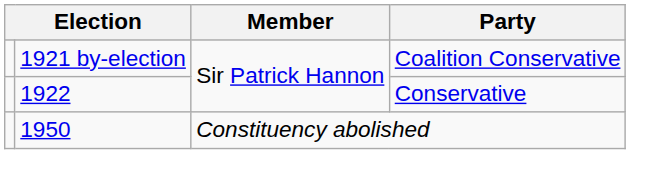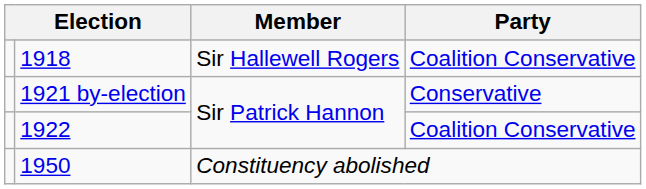+ row: (45, 58)
(508, 58) Coalition Conservative -> (476, 93) Conservative
(461, 93) Conservative -> (523, 129) Coalition Conservative
